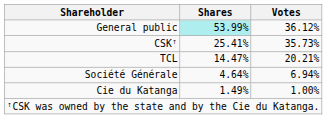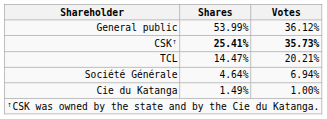(231, 28) paleturquoise background -> (231, 28) no background
(231, 44) normal -> (231, 44) bold
(302, 44) normal -> (302, 44) bold
